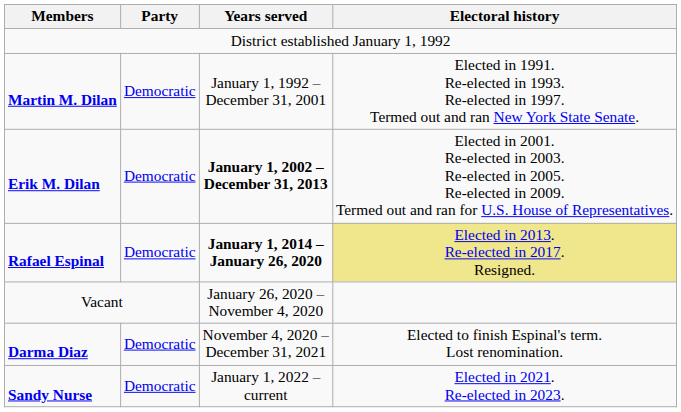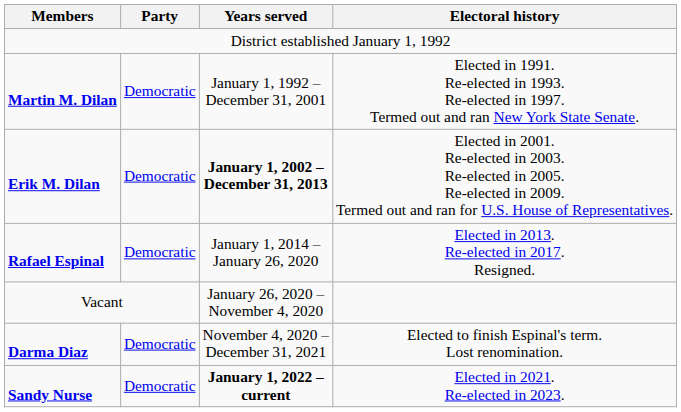(266, 252) bold -> (266, 252) normal
(505, 252) khaki background -> (505, 252) no background
(266, 385) normal -> (266, 385) bold
